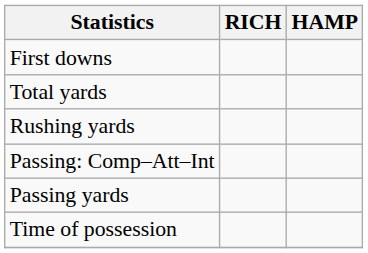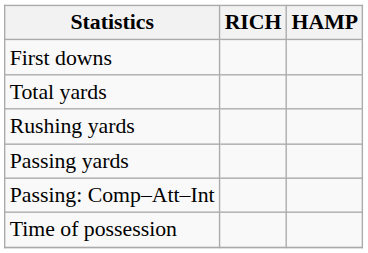rows swapped: (69, 195) <-> (112, 160)
